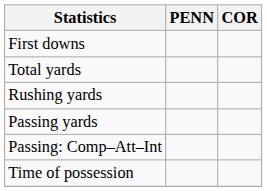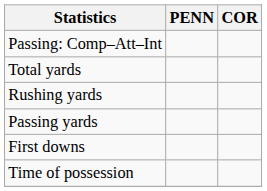rows swapped: (47, 43) <-> (85, 147)
